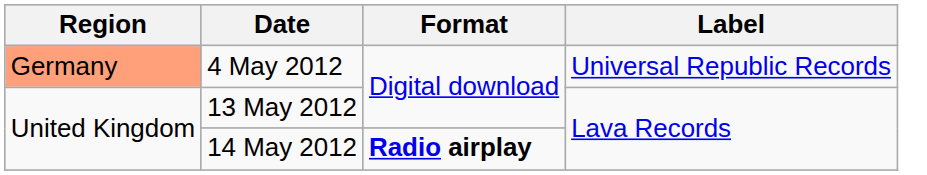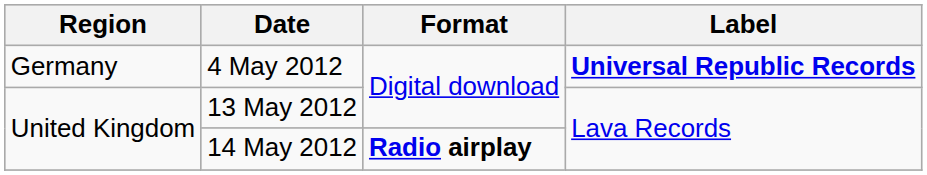(64, 66) lightsalmon background -> (64, 66) no background
(731, 66) normal -> (743, 66) bold
